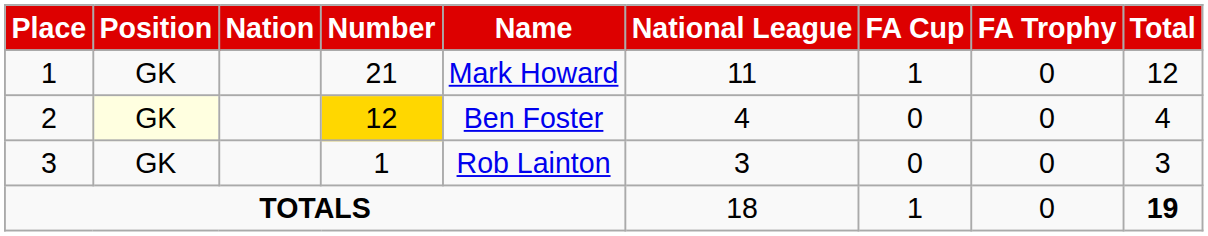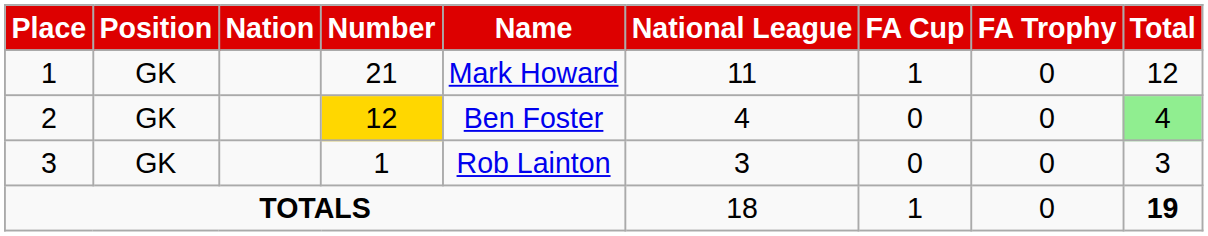(156, 118) lightyellow background -> (156, 118) no background
(1163, 118) no background -> (1163, 118) lightgreen background
